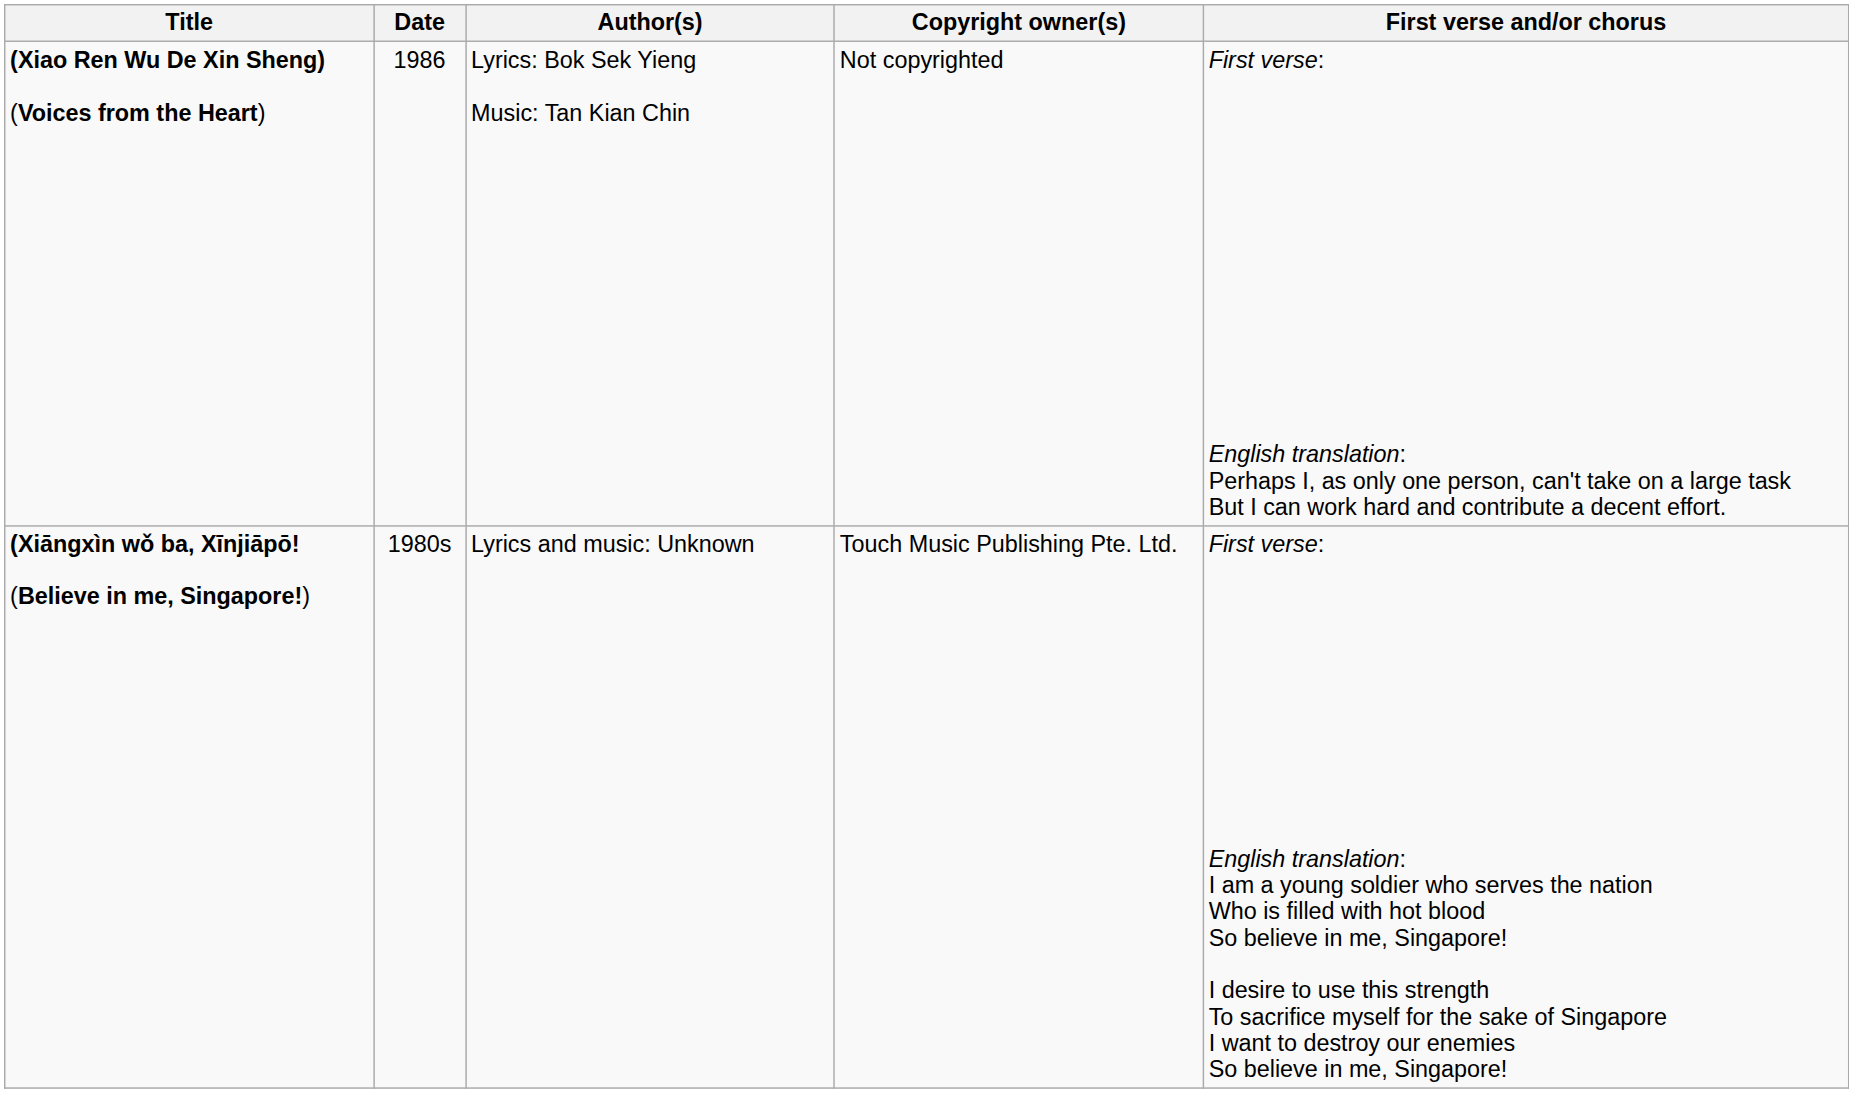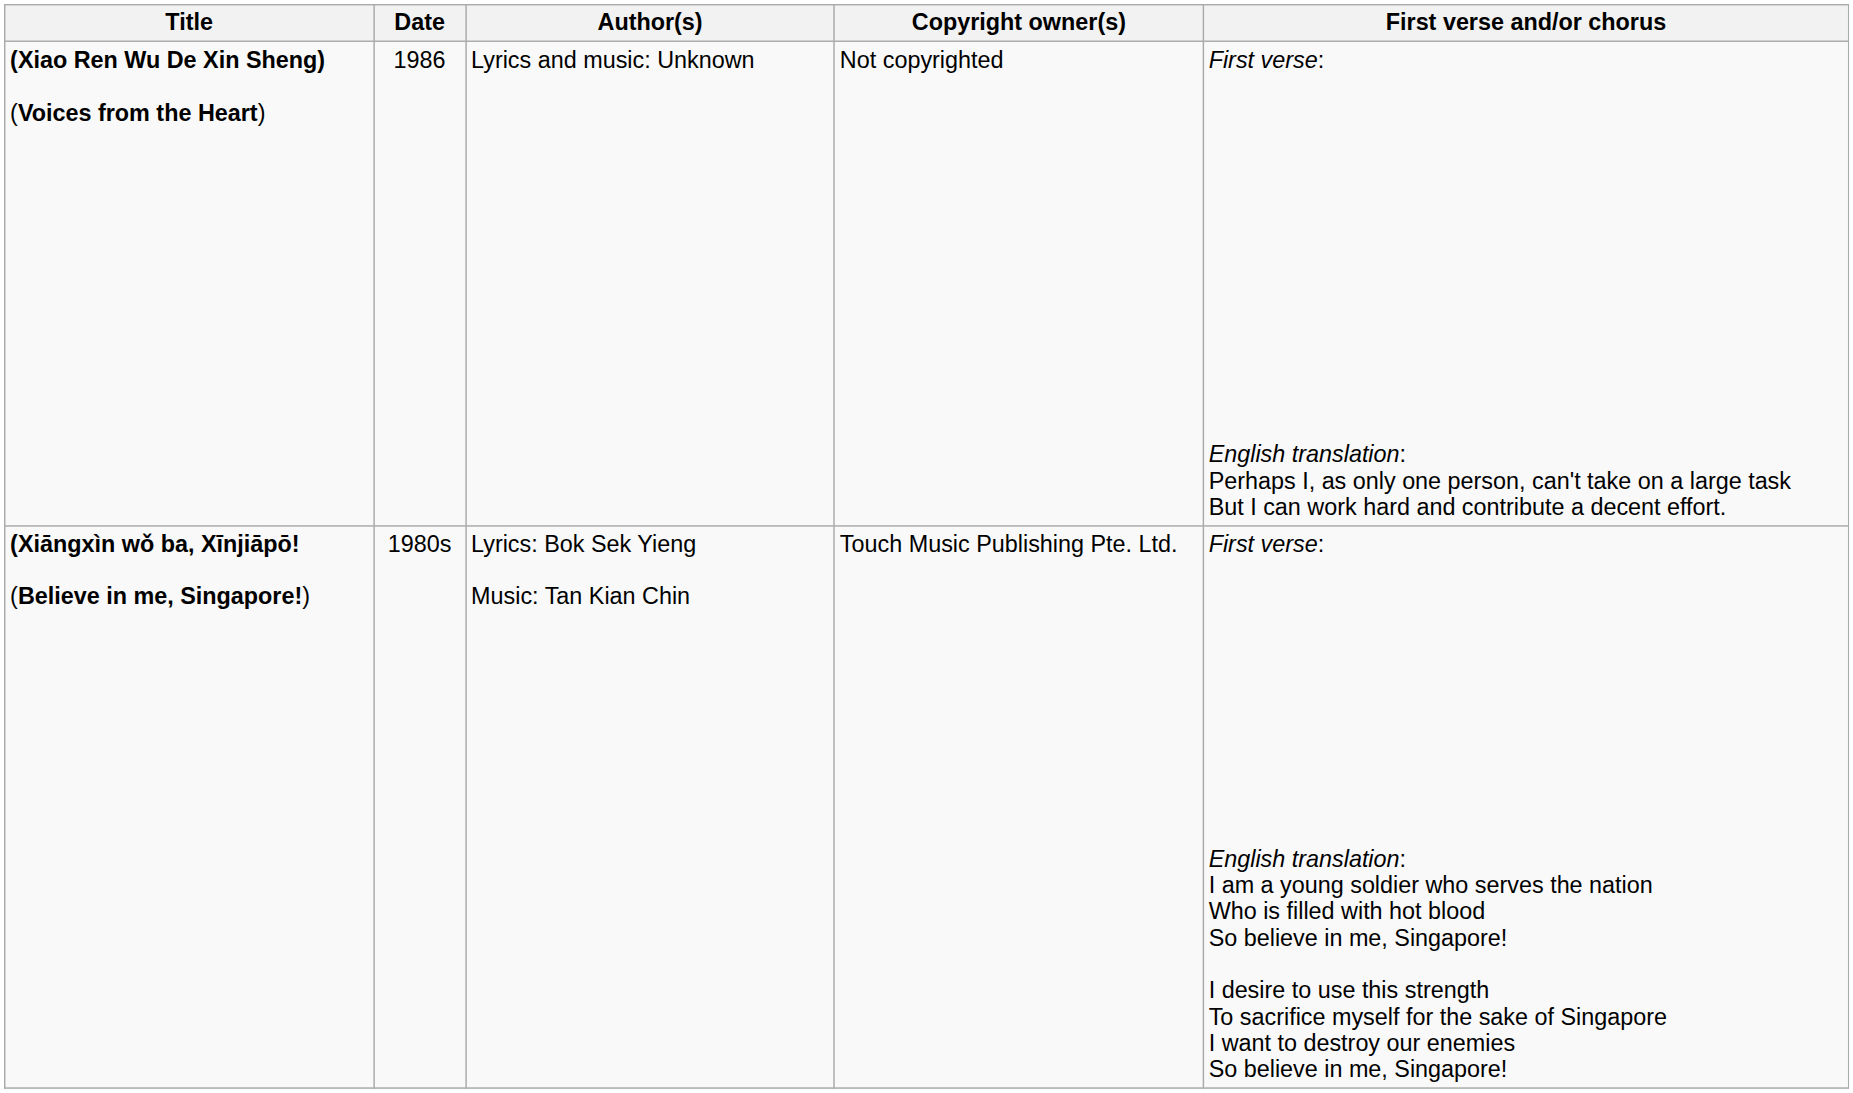(584, 86) Lyrics: Bok Sek Yieng Music: Tan Kian Chin -> (613, 60) Lyrics and music: Unknown
(613, 543) Lyrics and music: Unknown -> (584, 570) Lyrics: Bok Sek Yieng Music: Tan Kian Chin
